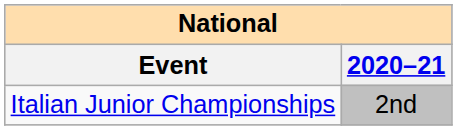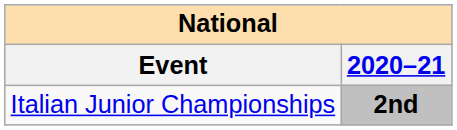(396, 104) normal -> (396, 104) bold
